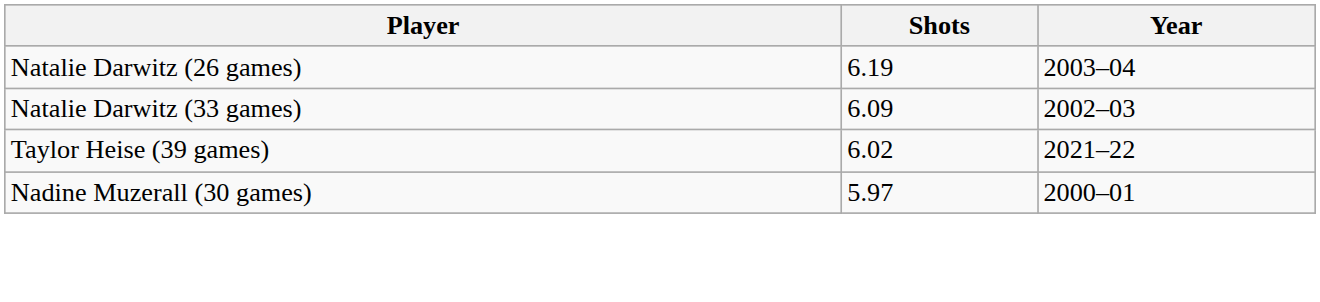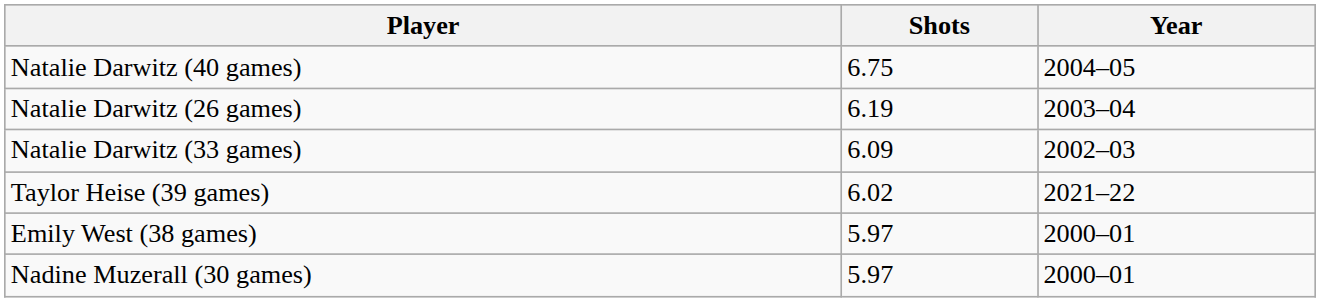+ row: (156, 66)
+ row: (134, 233)
